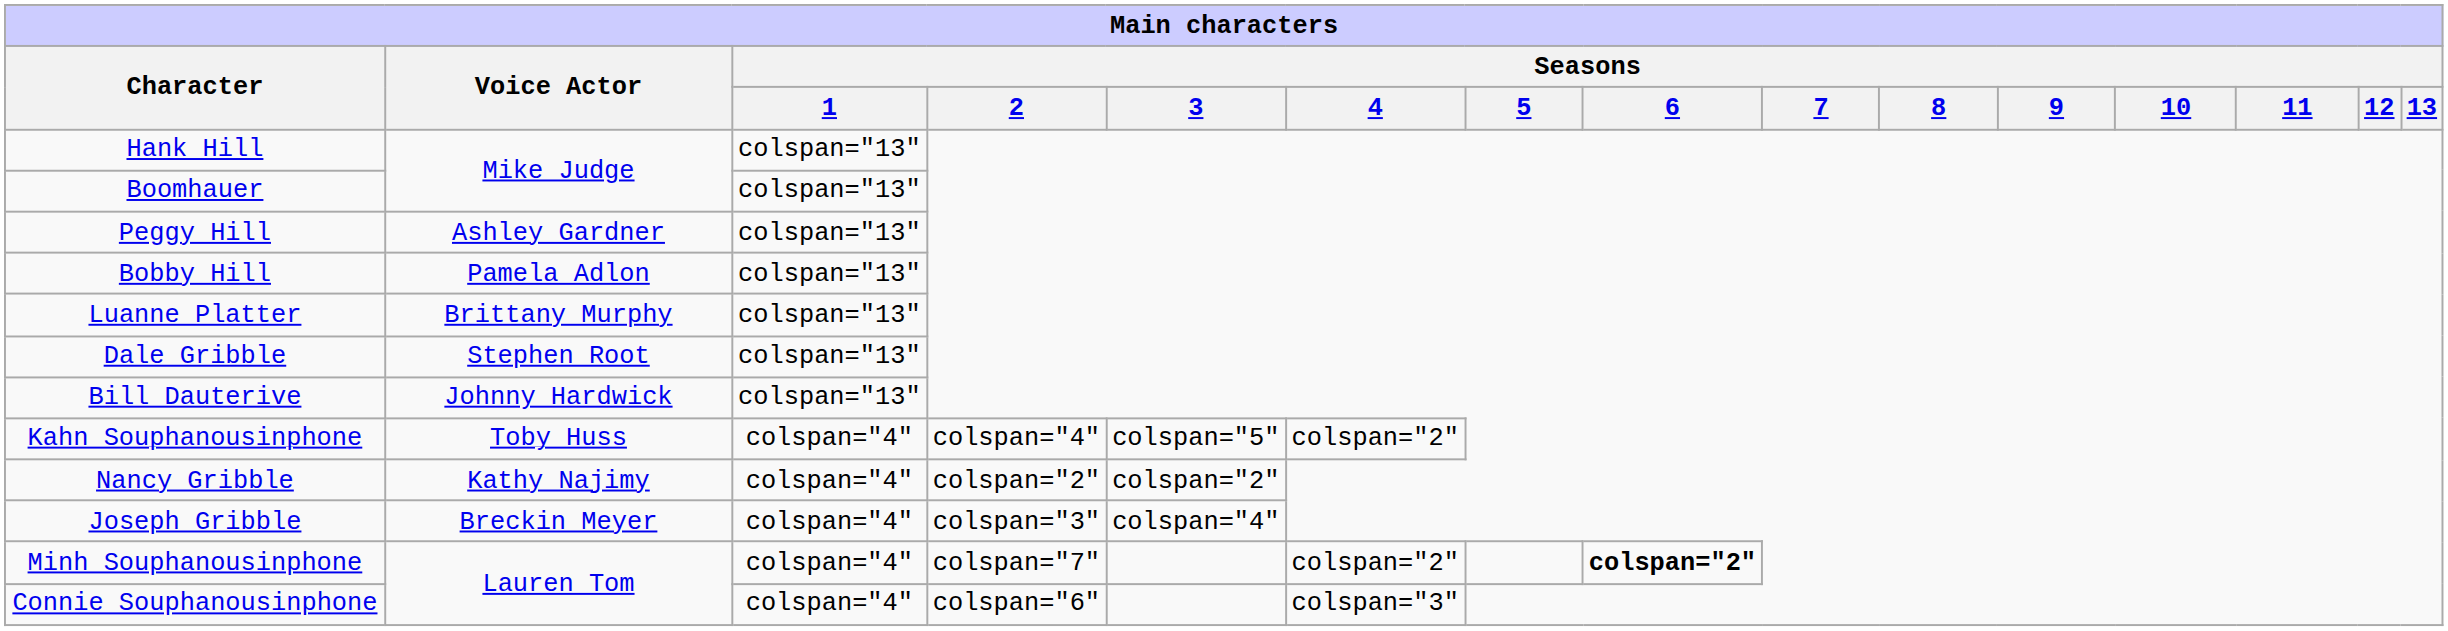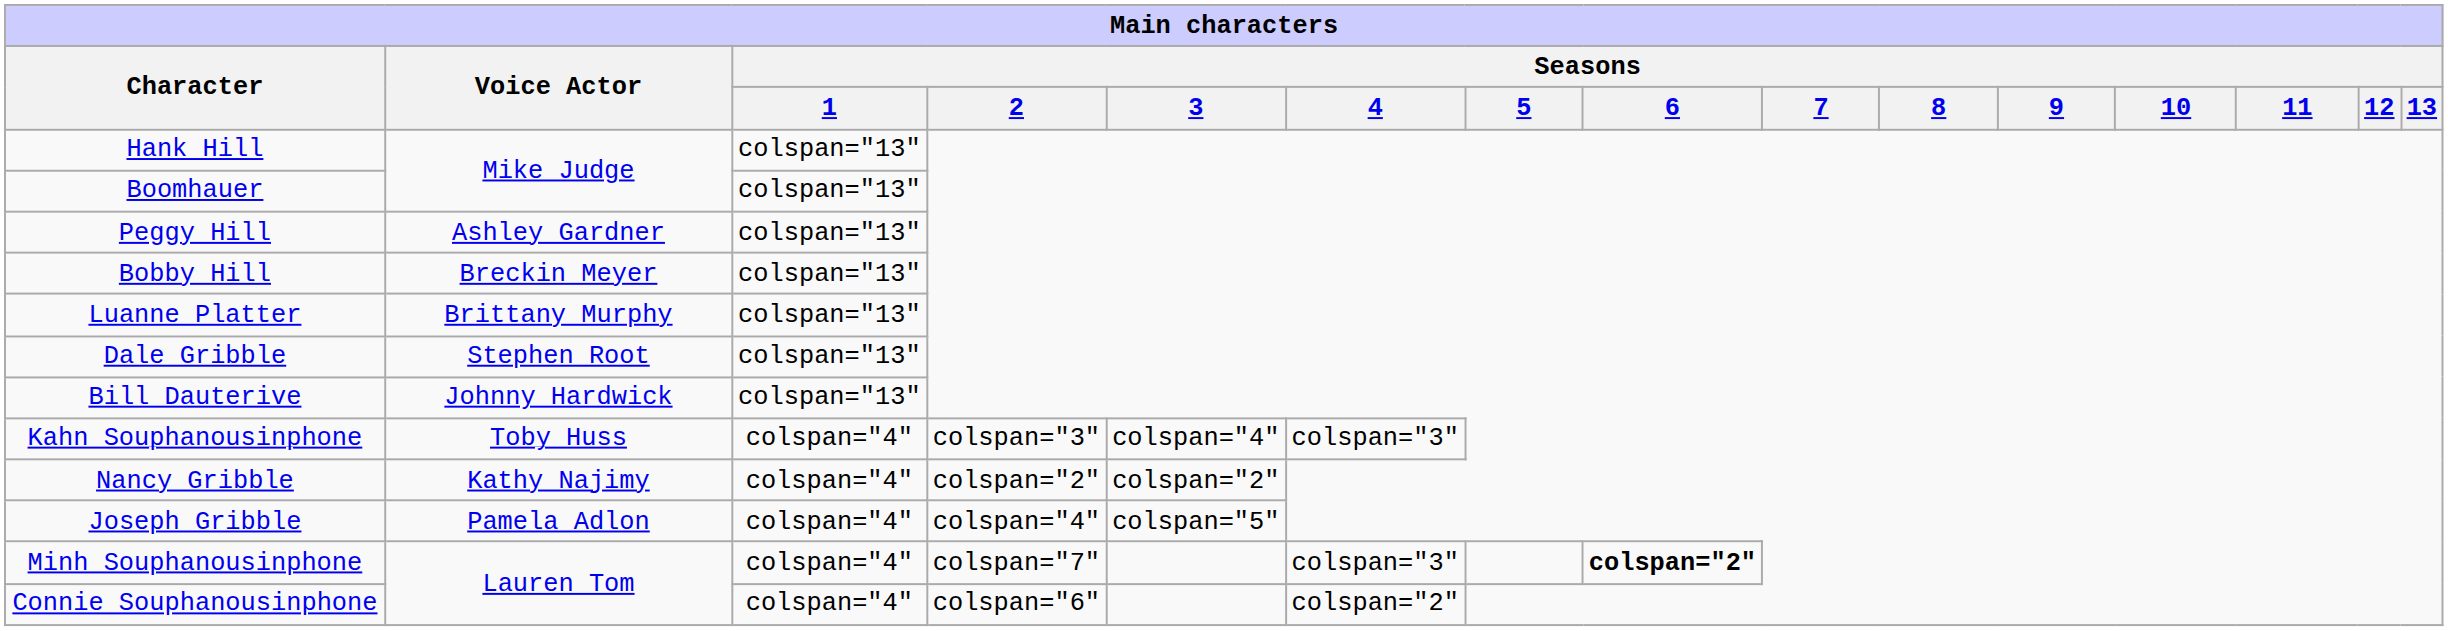(558, 274) Pamela Adlon -> (558, 274) Breckin Meyer
(1016, 439) colspan="4" -> (1016, 439) colspan="3"
(1196, 439) colspan="5" -> (1196, 439) colspan="4"
(1375, 439) colspan="2" -> (1375, 439) colspan="3"
(558, 521) Breckin Meyer -> (558, 521) Pamela Adlon
(1016, 521) colspan="3" -> (1016, 521) colspan="4"
(1196, 521) colspan="4" -> (1196, 521) colspan="5"
(1375, 563) colspan="2" -> (1375, 563) colspan="3"
(1375, 604) colspan="3" -> (1375, 604) colspan="2"
